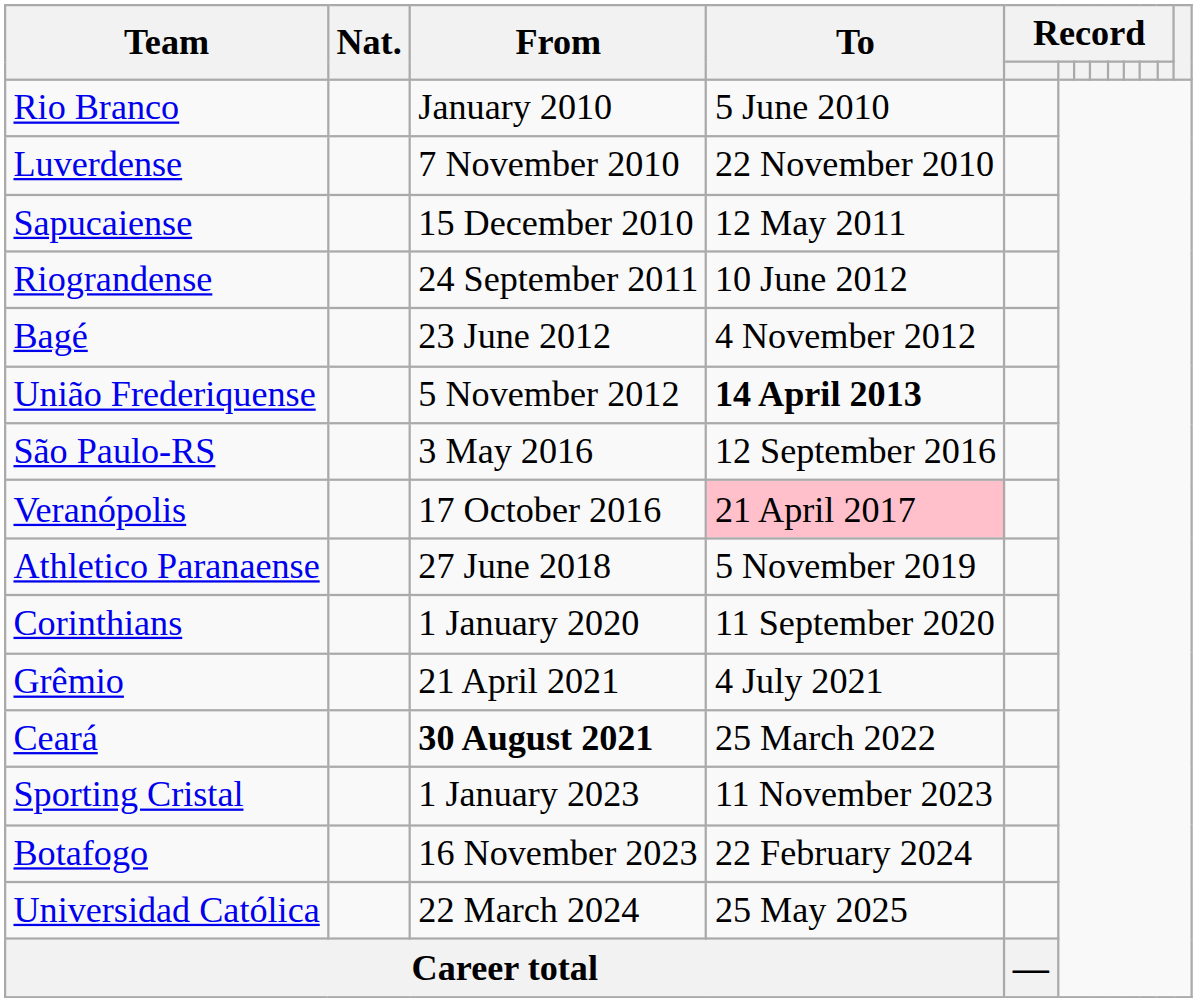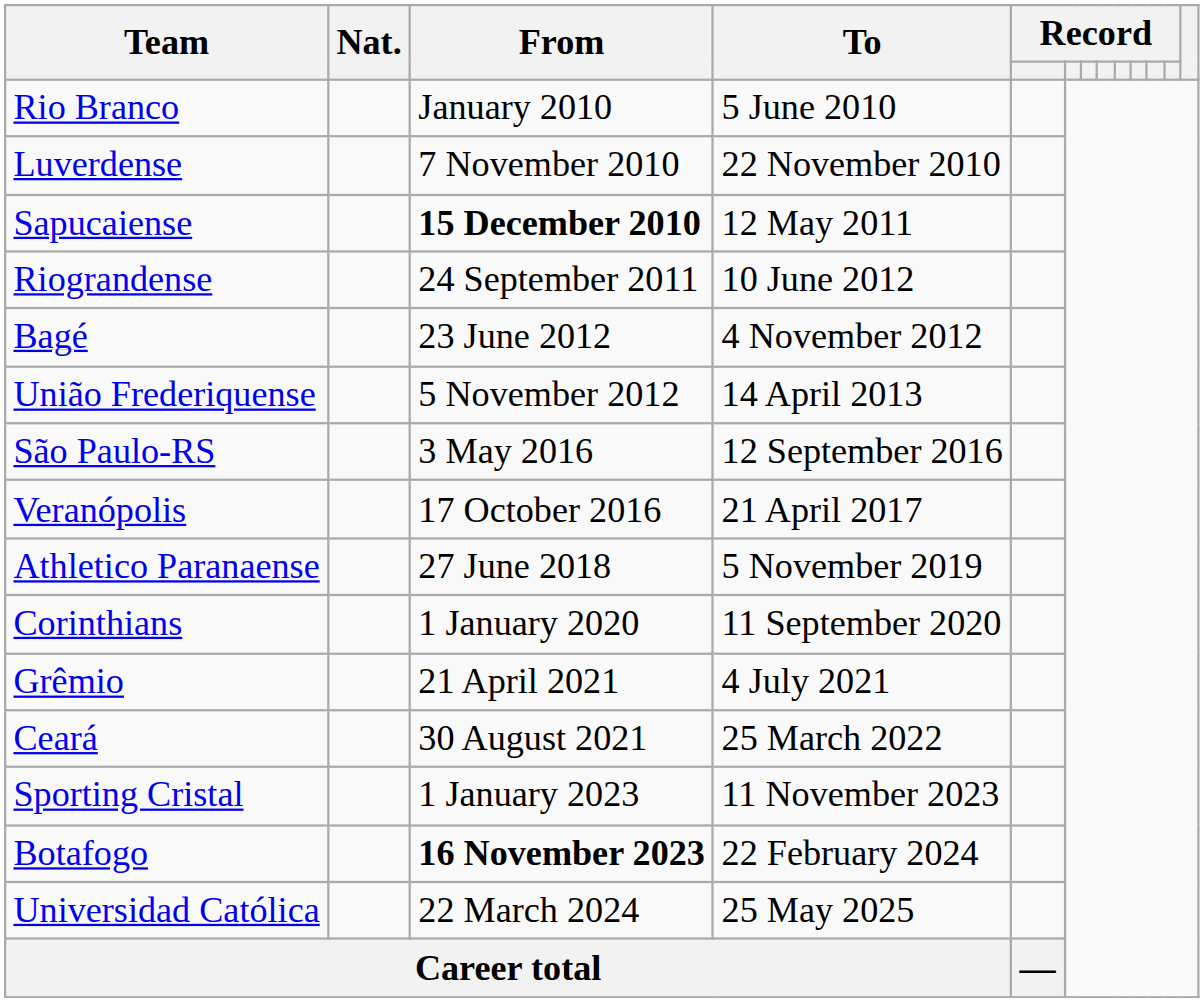(556, 221) normal -> (560, 221) bold
(818, 393) bold -> (822, 393) normal
(815, 508) pink background -> (822, 508) no background
(536, 738) bold -> (533, 738) normal
(558, 852) normal -> (562, 852) bold
